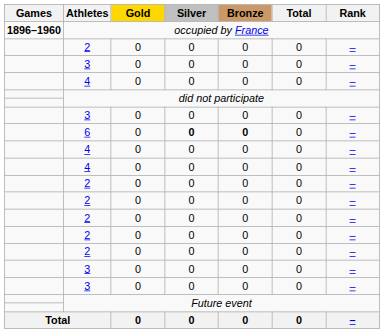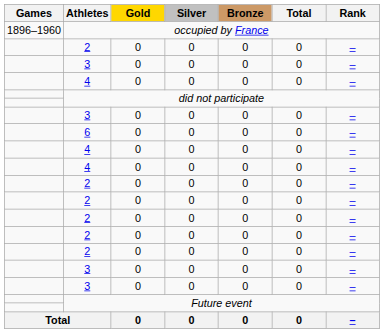(34, 30) bold -> (34, 30) normal
(192, 133) bold -> (192, 133) normal
(245, 133) bold -> (245, 133) normal
